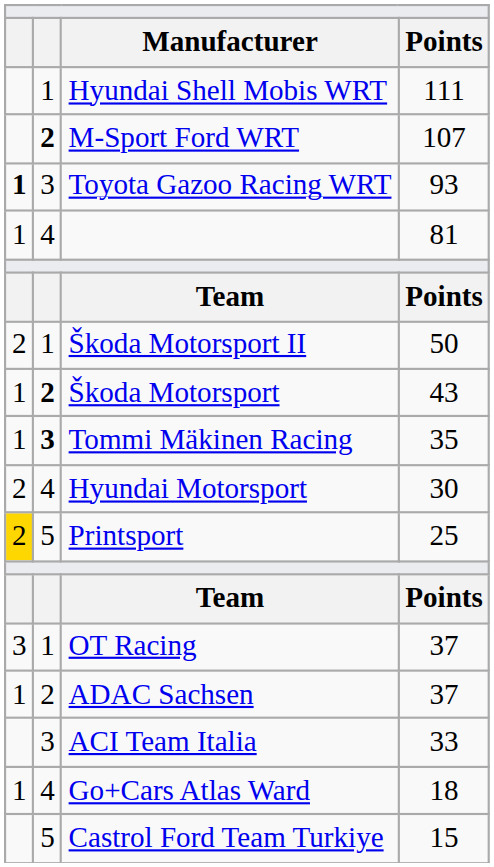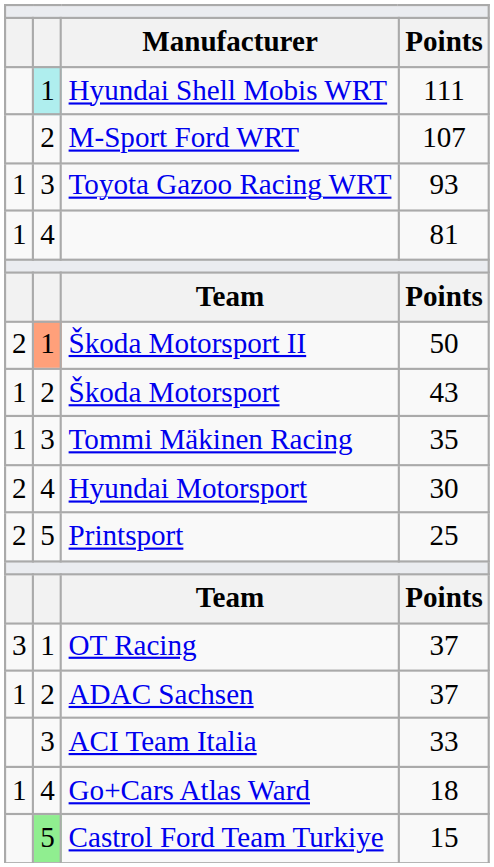(48, 89) no background -> (48, 89) paleturquoise background
(48, 137) bold -> (48, 137) normal
(19, 185) bold -> (19, 185) normal
(48, 343) no background -> (48, 343) lightsalmon background
(48, 391) bold -> (48, 391) normal
(48, 439) bold -> (48, 439) normal
(19, 535) gold background -> (19, 535) no background
(48, 837) no background -> (48, 837) lightgreen background
